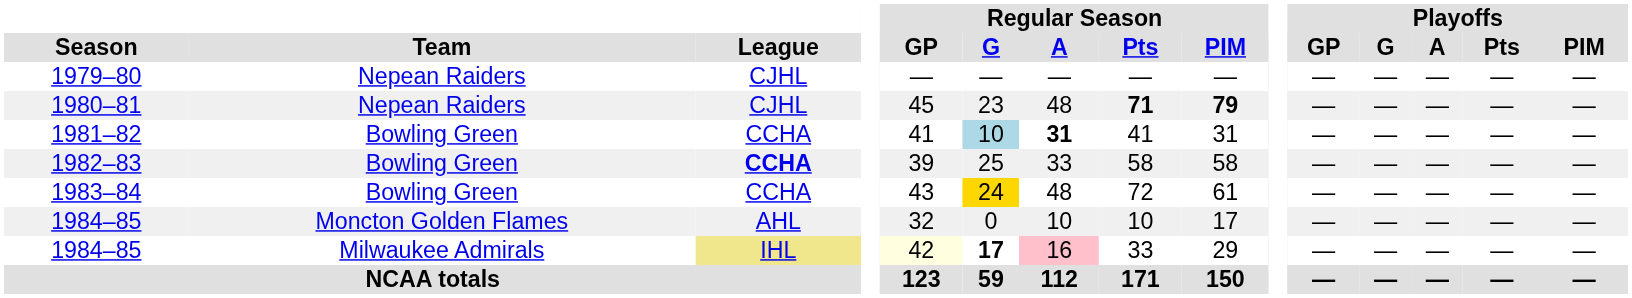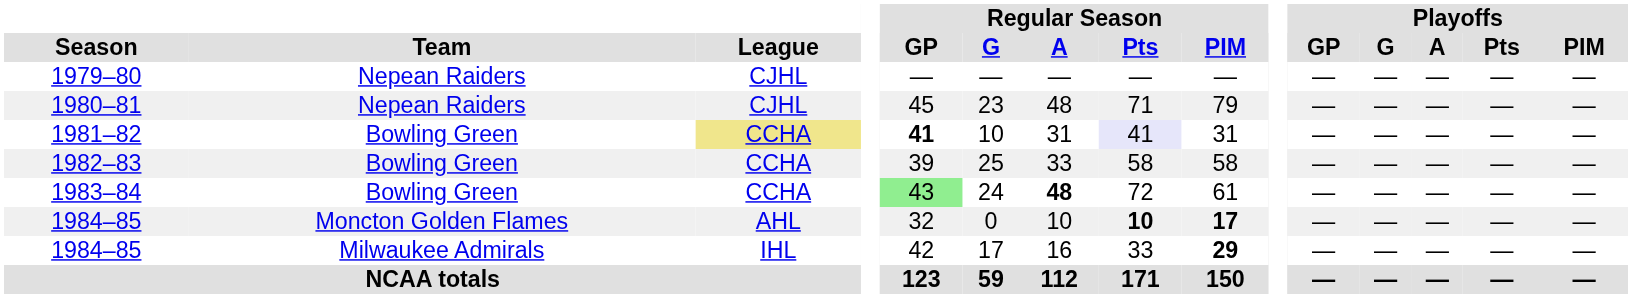(1140, 105) bold -> (1140, 105) normal
(1225, 105) bold -> (1225, 105) normal
(778, 134) no background -> (778, 134) khaki background
(921, 134) normal -> (921, 134) bold
(991, 134) lightblue background -> (991, 134) no background
(1059, 134) bold -> (1059, 134) normal
(1140, 134) no background -> (1140, 134) lavender background
(778, 163) bold -> (778, 163) normal
(921, 192) no background -> (921, 192) lightgreen background
(991, 192) gold background -> (991, 192) no background
(1059, 192) normal -> (1059, 192) bold
(1140, 221) normal -> (1140, 221) bold
(1225, 221) normal -> (1225, 221) bold
(778, 250) khaki background -> (778, 250) no background
(921, 250) lightyellow background -> (921, 250) no background
(991, 250) bold -> (991, 250) normal
(1059, 250) pink background -> (1059, 250) no background
(1225, 250) normal -> (1225, 250) bold
